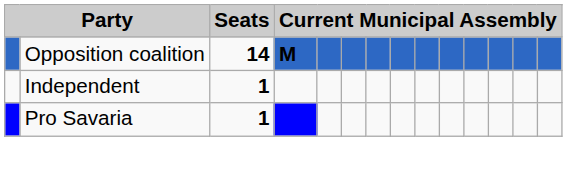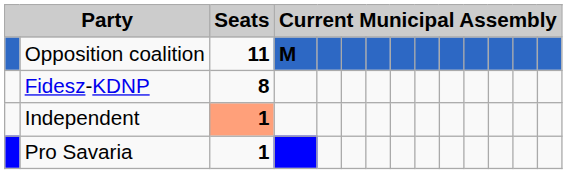(258, 53) 14 -> (258, 53) 11
+ row: (87, 86)
(264, 86) no background -> (264, 119) lightsalmon background
